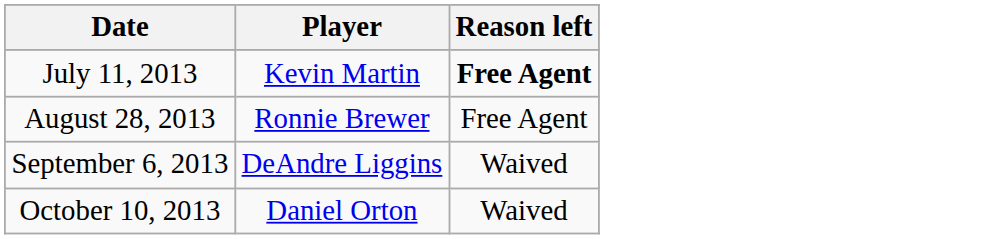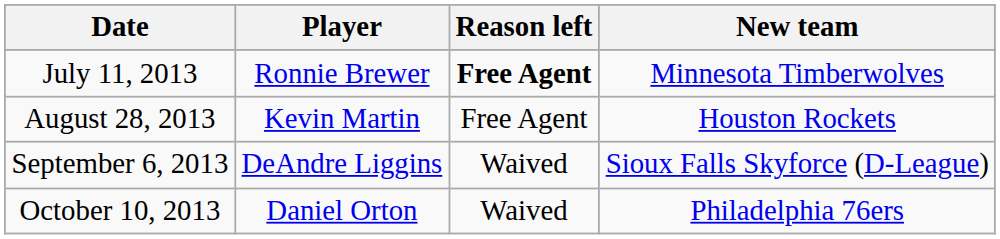+ column: (797, 27)
(342, 73) Kevin Martin -> (342, 73) Ronnie Brewer
(342, 118) Ronnie Brewer -> (342, 118) Kevin Martin
